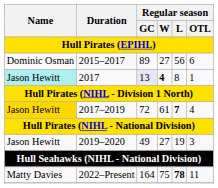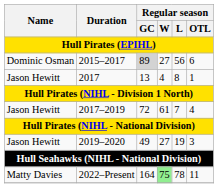(144, 61) no background -> (144, 61) lightgrey background
(33, 77) paleturquoise background -> (33, 77) no background
(144, 77) lavender background -> (144, 77) no background
(162, 77) bold -> (162, 77) normal
(33, 110) gold background -> (33, 110) no background
(177, 110) bold -> (177, 110) normal
(164, 175) no background -> (164, 175) lightgreen background
(179, 175) bold -> (179, 175) normal
